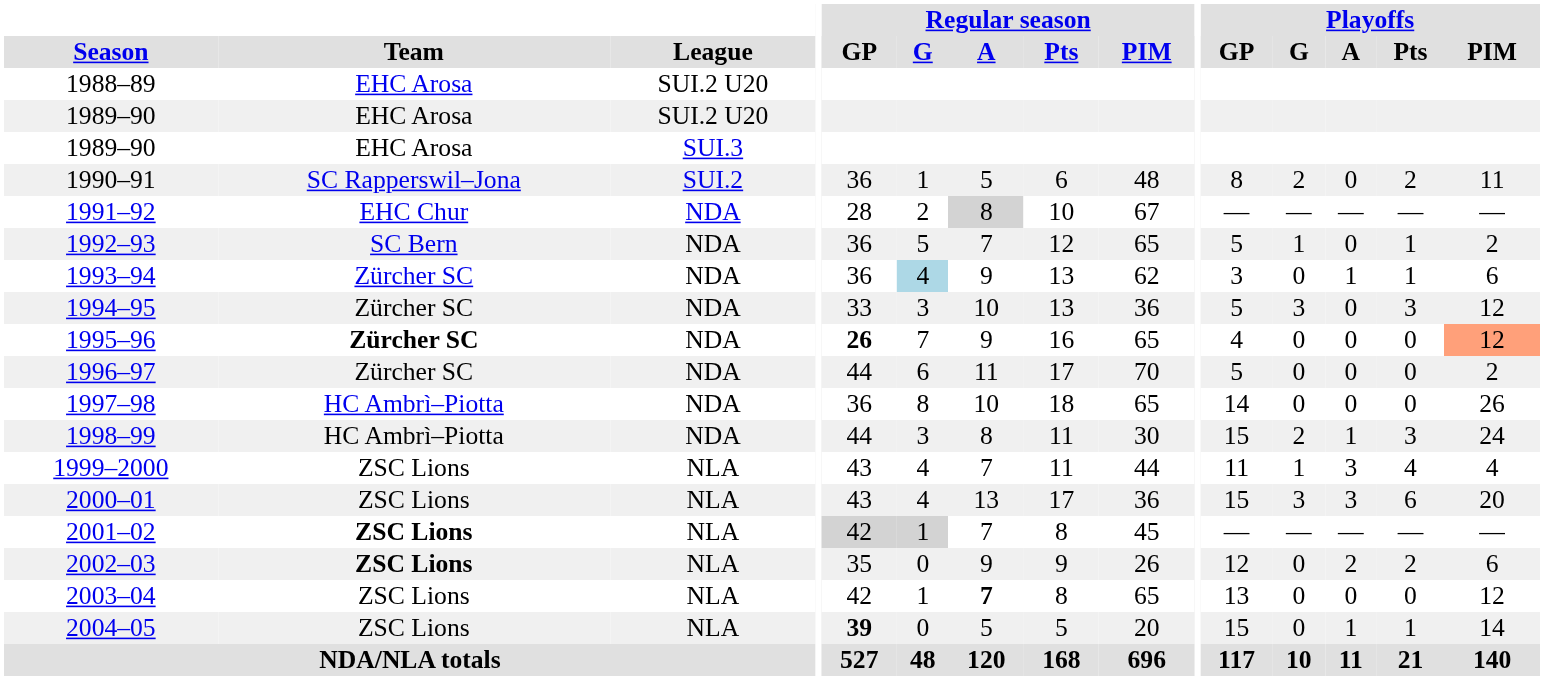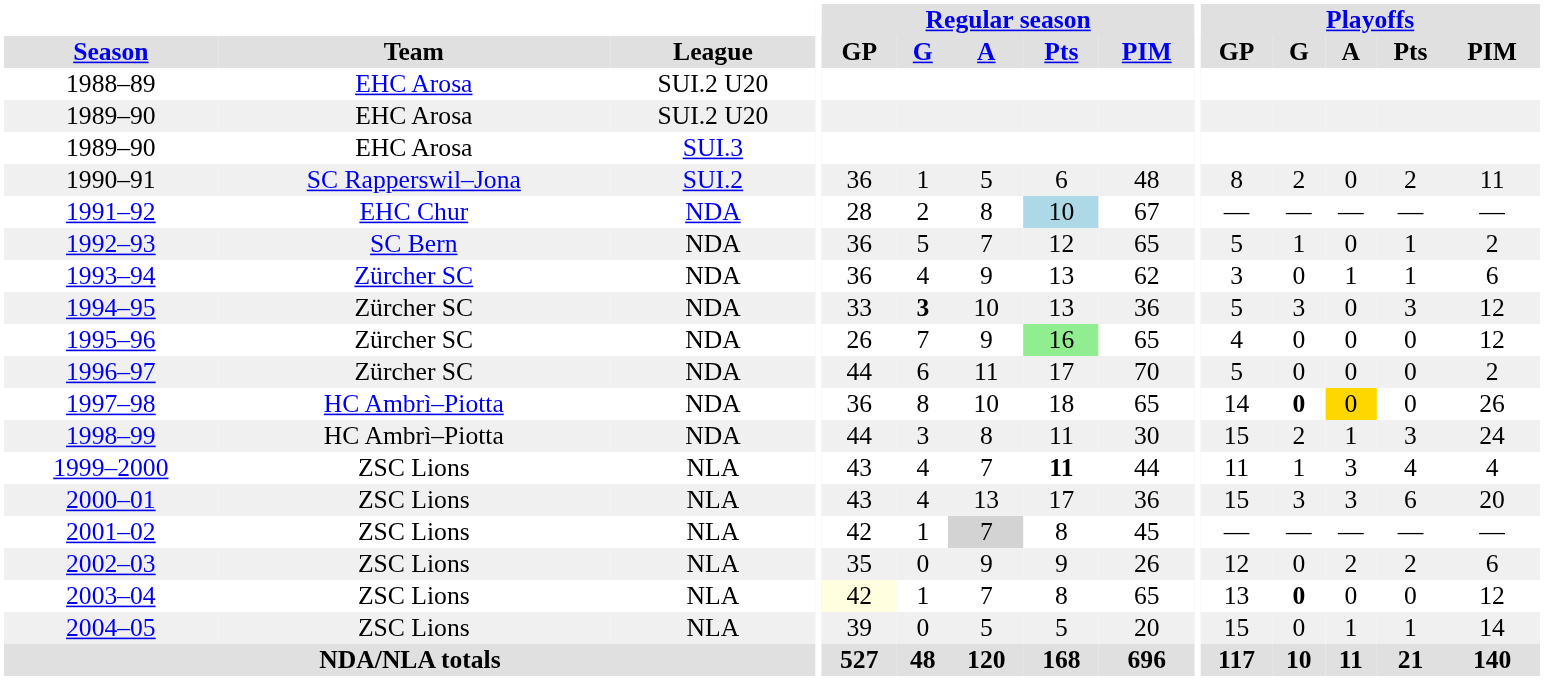(986, 211) lightgrey background -> (986, 211) no background
(1061, 211) no background -> (1061, 211) lightblue background
(923, 275) lightblue background -> (923, 275) no background
(923, 307) normal -> (923, 307) bold
(414, 339) bold -> (414, 339) normal
(859, 339) bold -> (859, 339) normal
(1061, 339) no background -> (1061, 339) lightgreen background
(1492, 339) lightsalmon background -> (1492, 339) no background
(1299, 403) normal -> (1299, 403) bold
(1351, 403) no background -> (1351, 403) gold background
(1061, 467) normal -> (1061, 467) bold
(414, 531) bold -> (414, 531) normal
(859, 531) lightgrey background -> (859, 531) no background
(923, 531) lightgrey background -> (923, 531) no background
(986, 531) no background -> (986, 531) lightgrey background
(414, 563) bold -> (414, 563) normal
(859, 595) no background -> (859, 595) lightyellow background
(986, 595) bold -> (986, 595) normal
(1299, 595) normal -> (1299, 595) bold
(859, 627) bold -> (859, 627) normal
